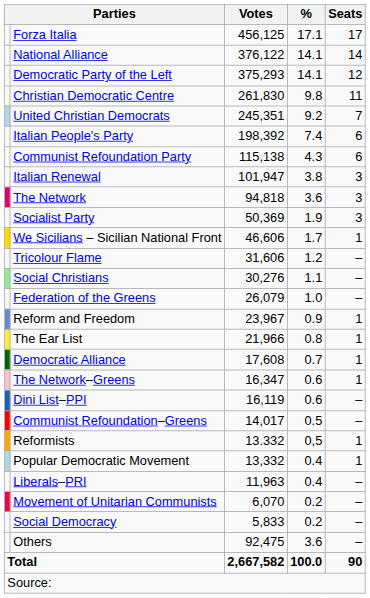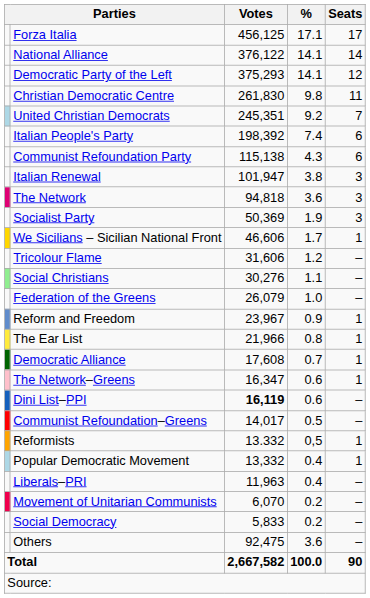(265, 400) normal -> (265, 400) bold
